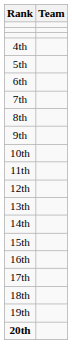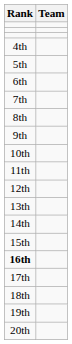(20, 259) normal -> (20, 259) bold
(20, 330) bold -> (20, 330) normal
